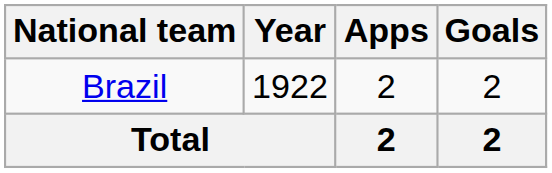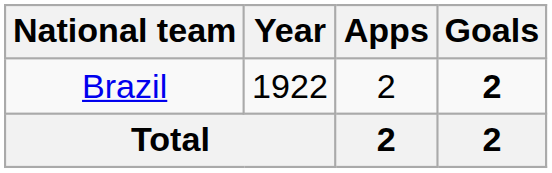(492, 85) normal -> (492, 85) bold
